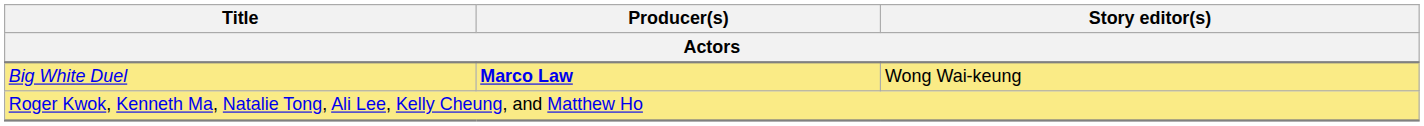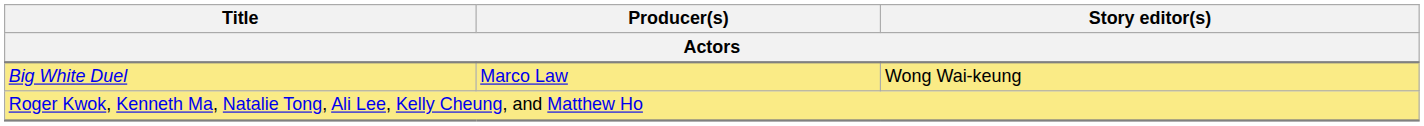(527, 76) bold -> (524, 76) normal
